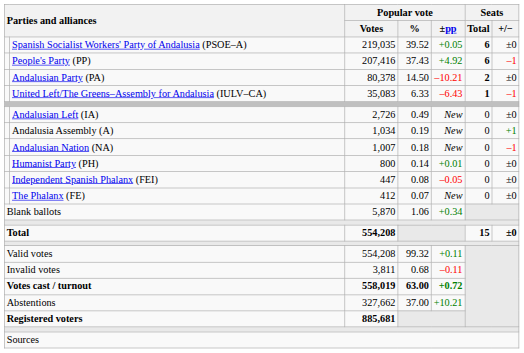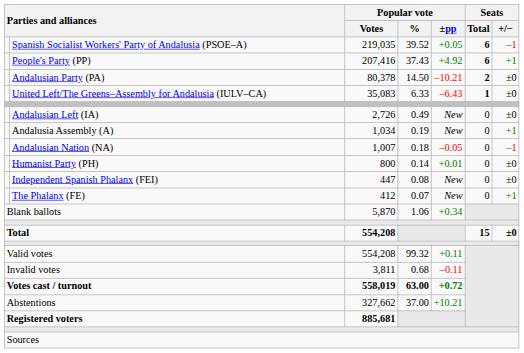(511, 45) ±0 -> (512, 45) –1
(512, 61) –1 -> (511, 61) +1
(512, 93) –1 -> (511, 93) ±0
(453, 147) New -> (451, 147) –0.05
(451, 179) –0.05 -> (453, 179) New
(511, 195) ±0 -> (511, 195) +1
